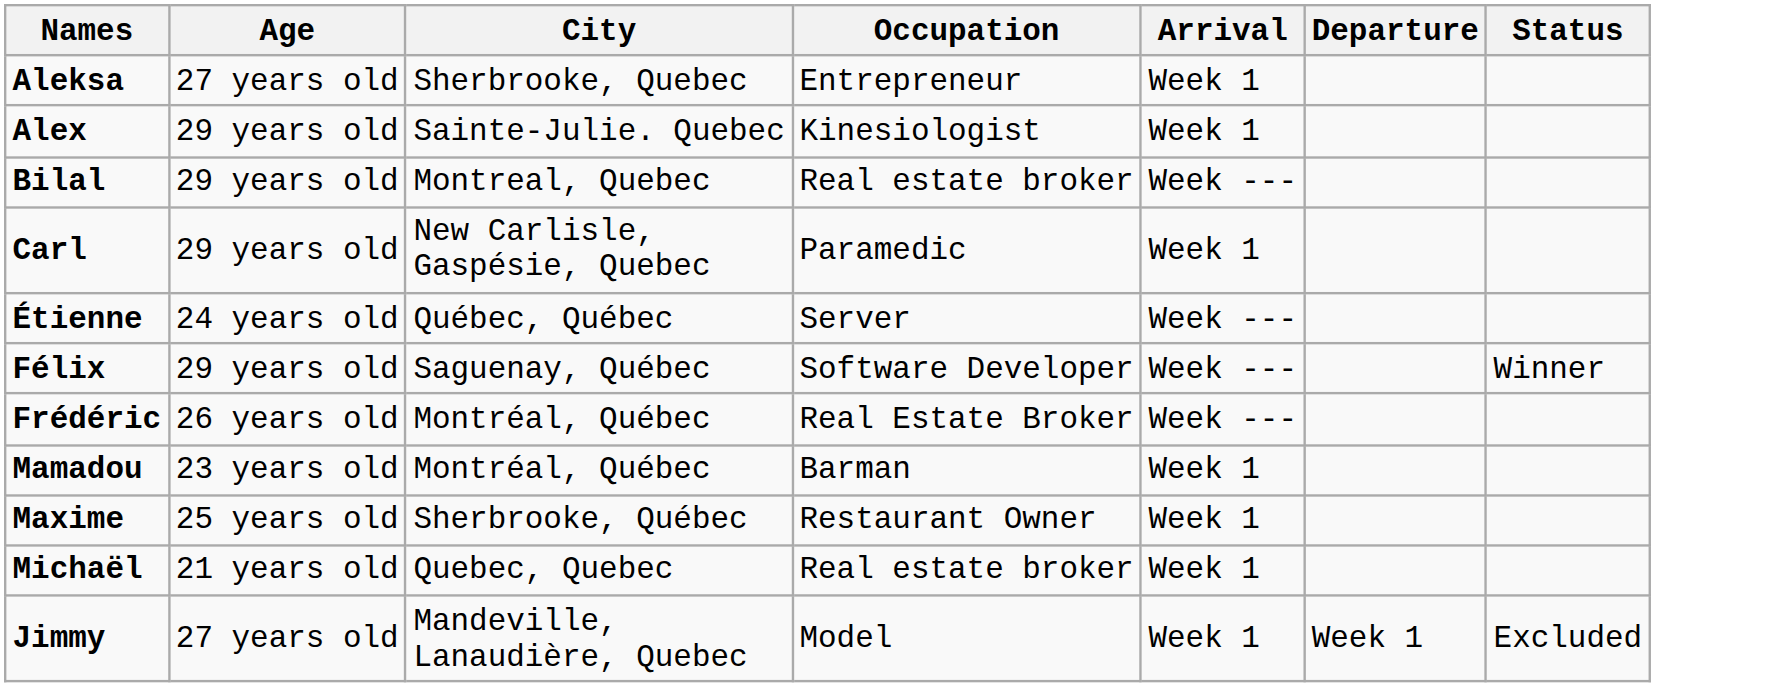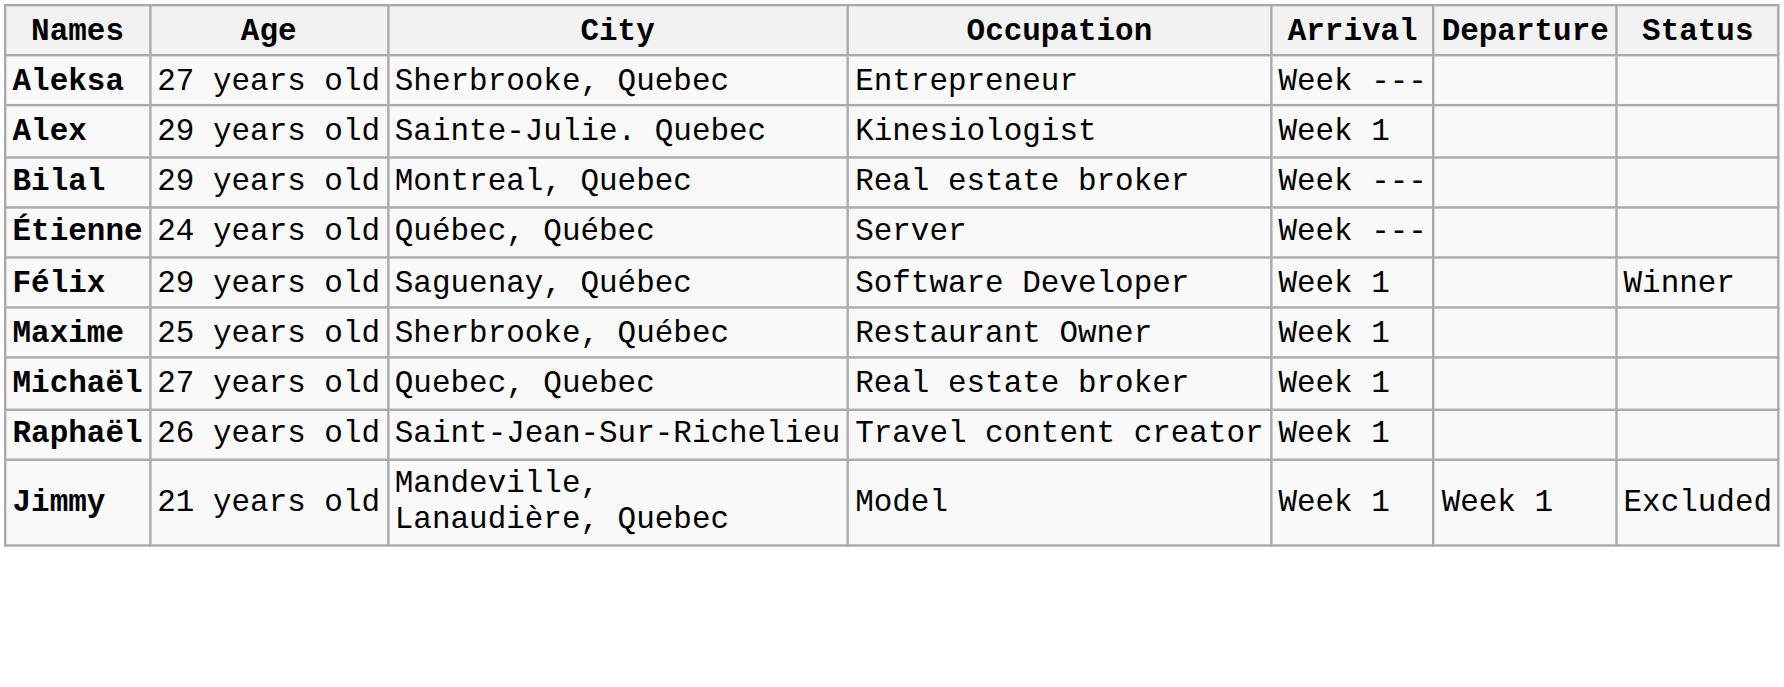(1204, 81) Week 1 -> (1353, 81) Week ---
- row: (50, 250)
(1223, 369) Week --- -> (1334, 283) Week 1
- row: (87, 419)
- row: (78, 470)
(287, 570) 21 years old -> (269, 383) 27 years old
+ row: (78, 434)
(287, 639) 27 years old -> (269, 502) 21 years old
